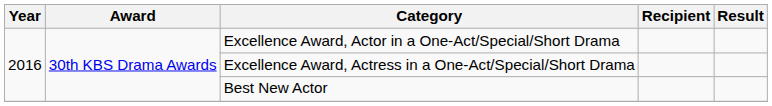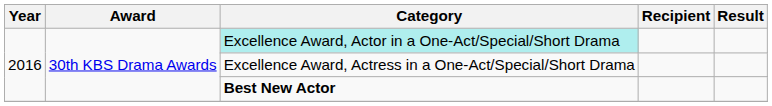(422, 40) no background -> (422, 40) paleturquoise background
(276, 88) normal -> (280, 88) bold
